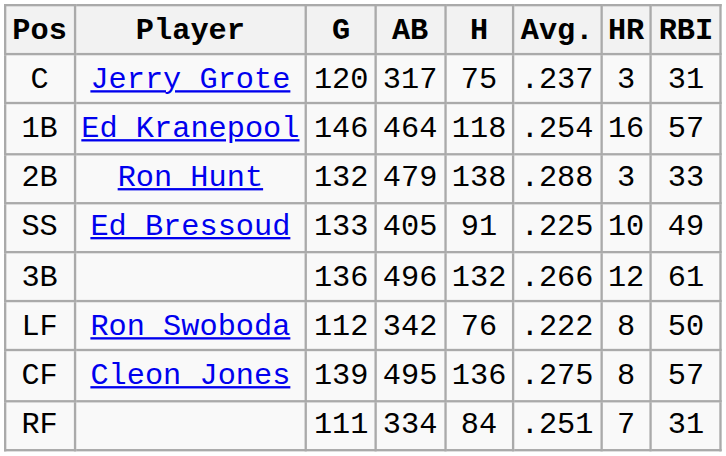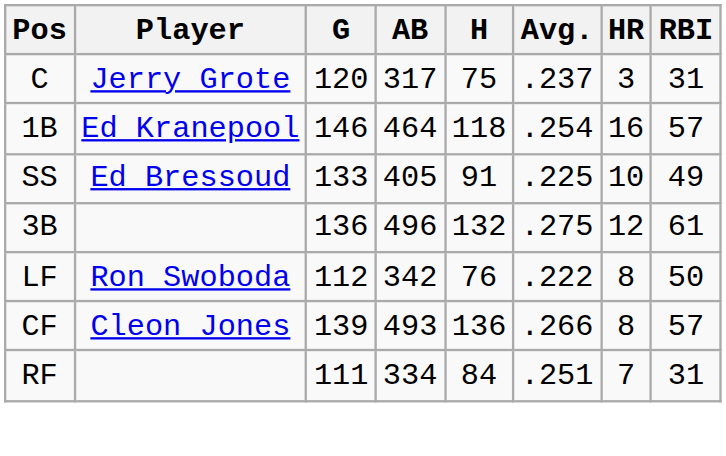- row: (40, 178)
(557, 277) .266 -> (557, 227) .275
(410, 375) 495 -> (410, 326) 493
(557, 375) .275 -> (557, 326) .266
